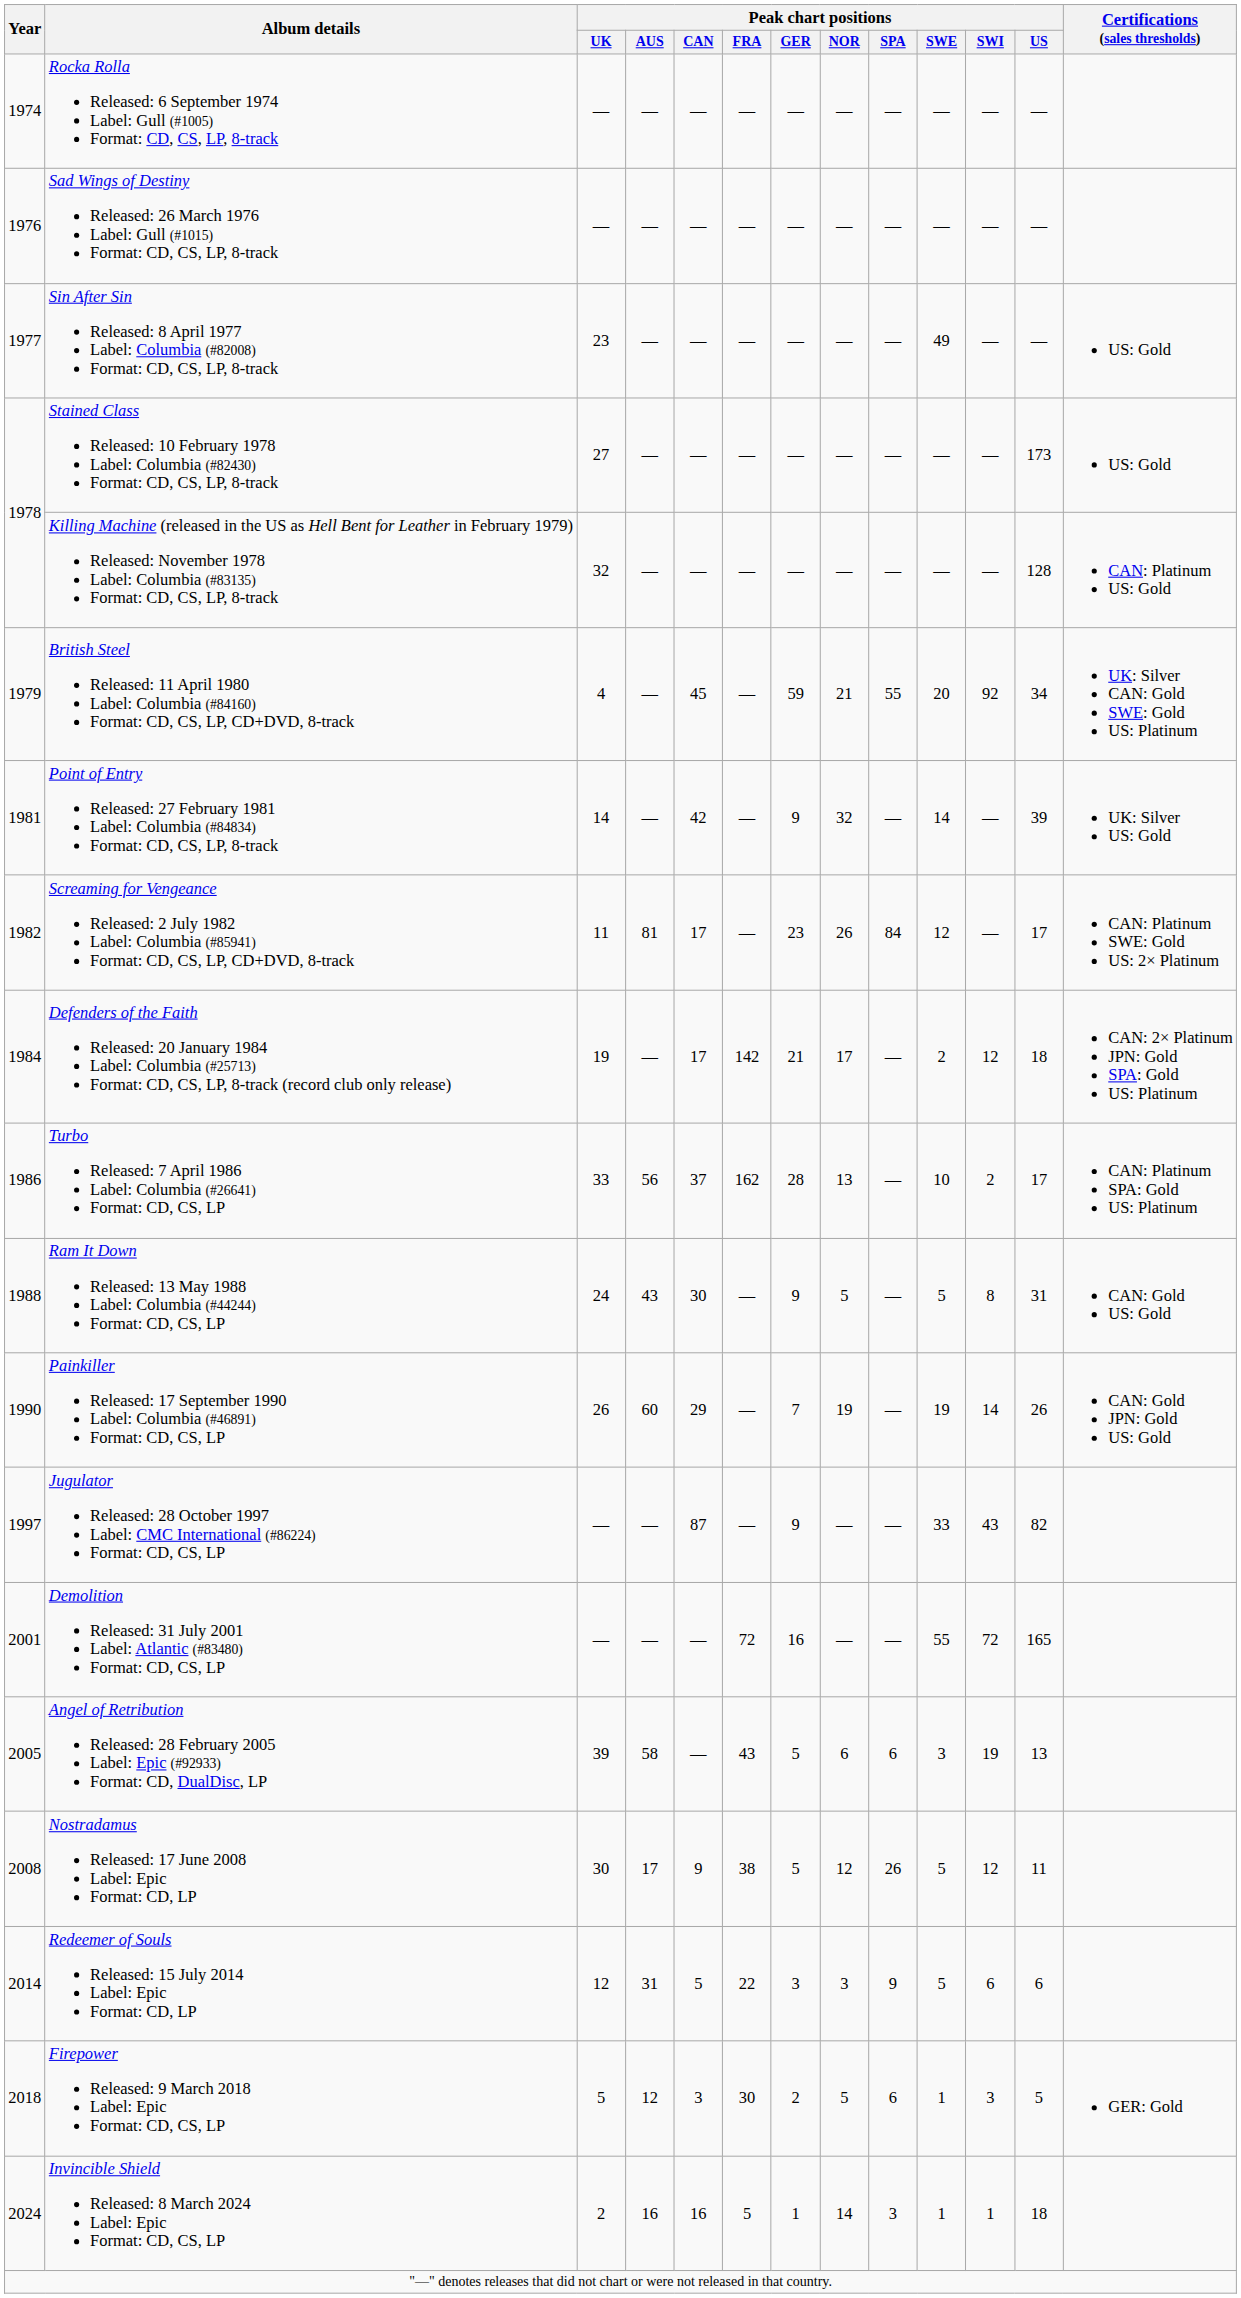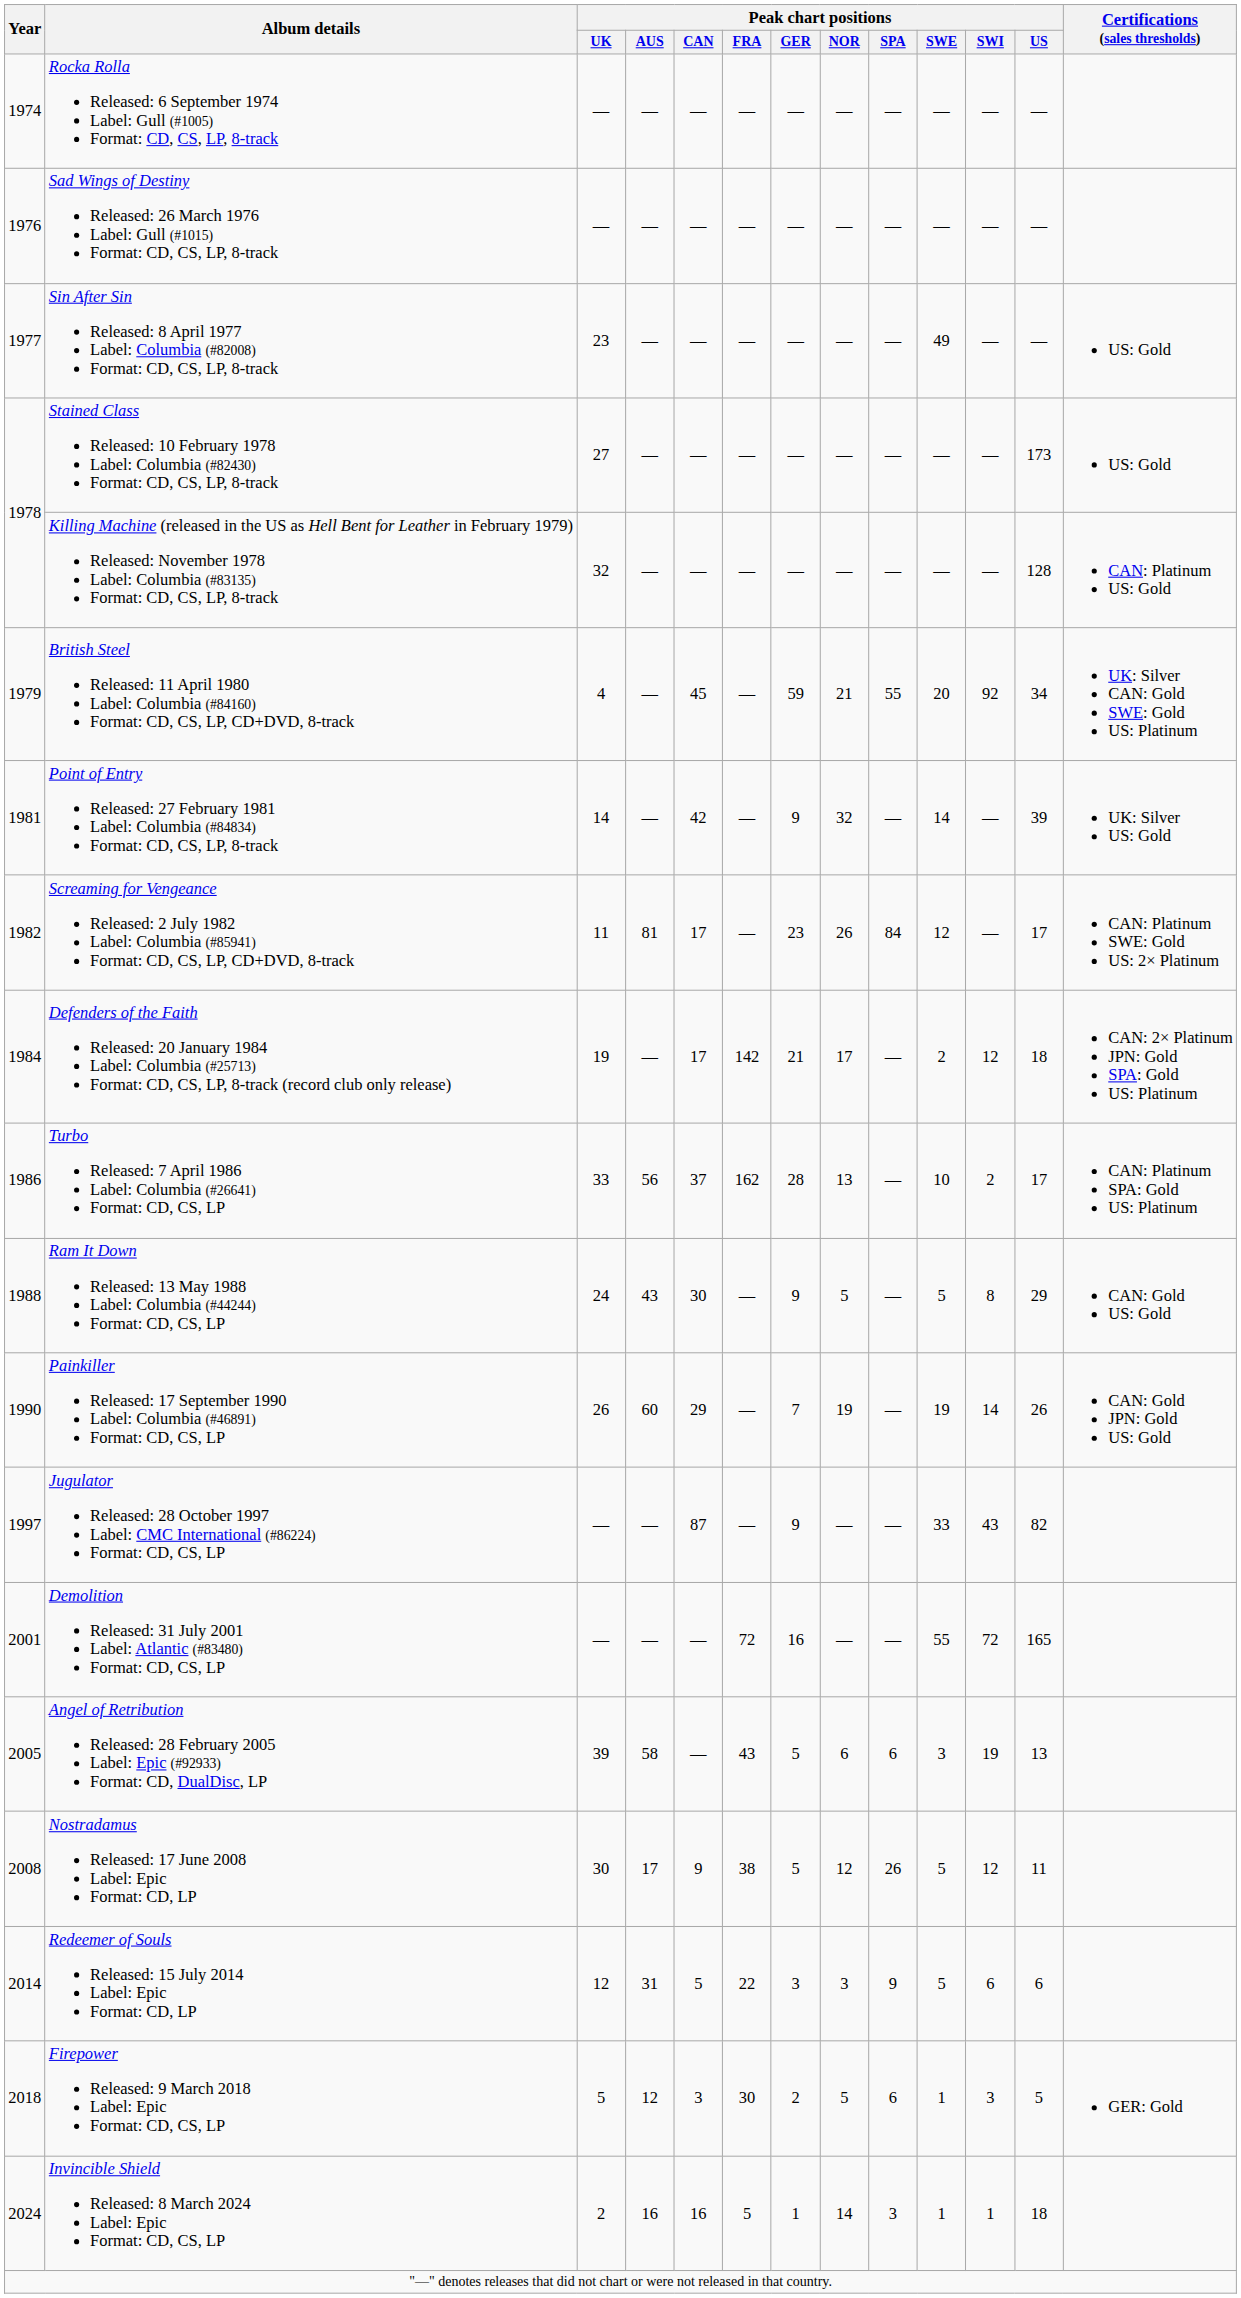(1039, 1295) 31 -> (1039, 1295) 29
